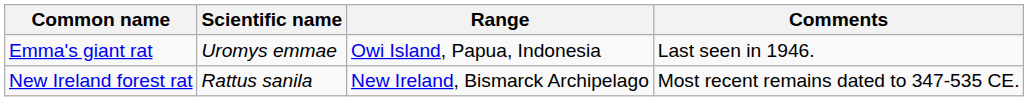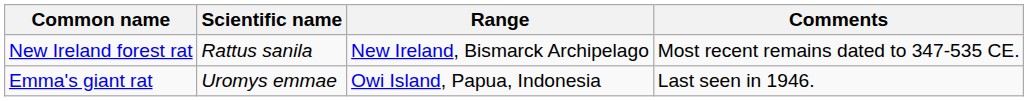rows swapped: (101, 80) <-> (81, 50)
